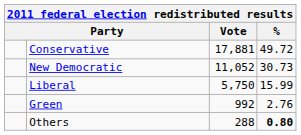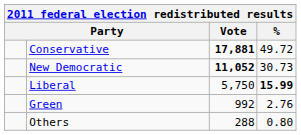(235, 49) normal -> (235, 49) bold
(235, 67) normal -> (235, 67) bold
(276, 85) normal -> (276, 85) bold
(280, 121) bold -> (280, 121) normal
